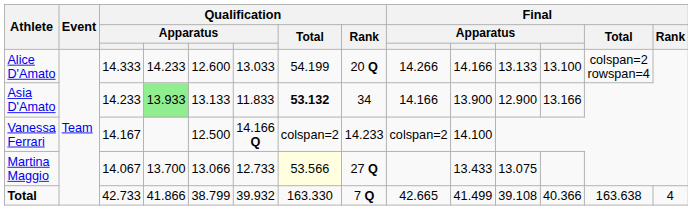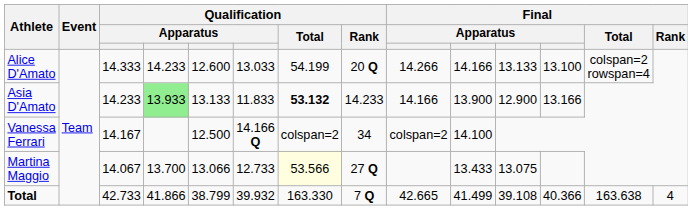(364, 101) 34 -> (364, 101) 14.233
(364, 135) 14.233 -> (364, 135) 34
